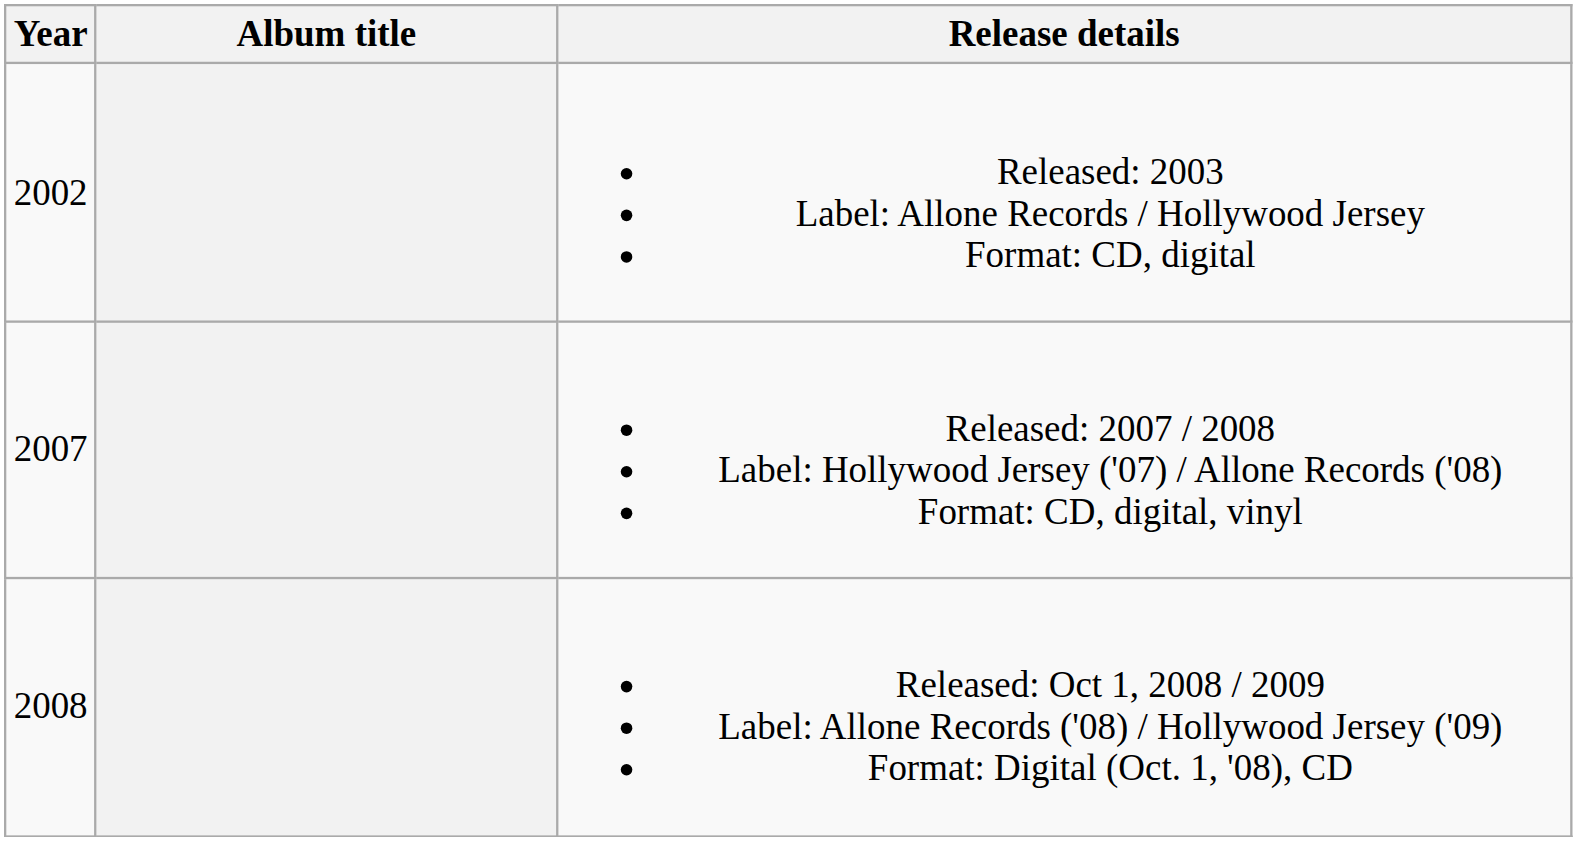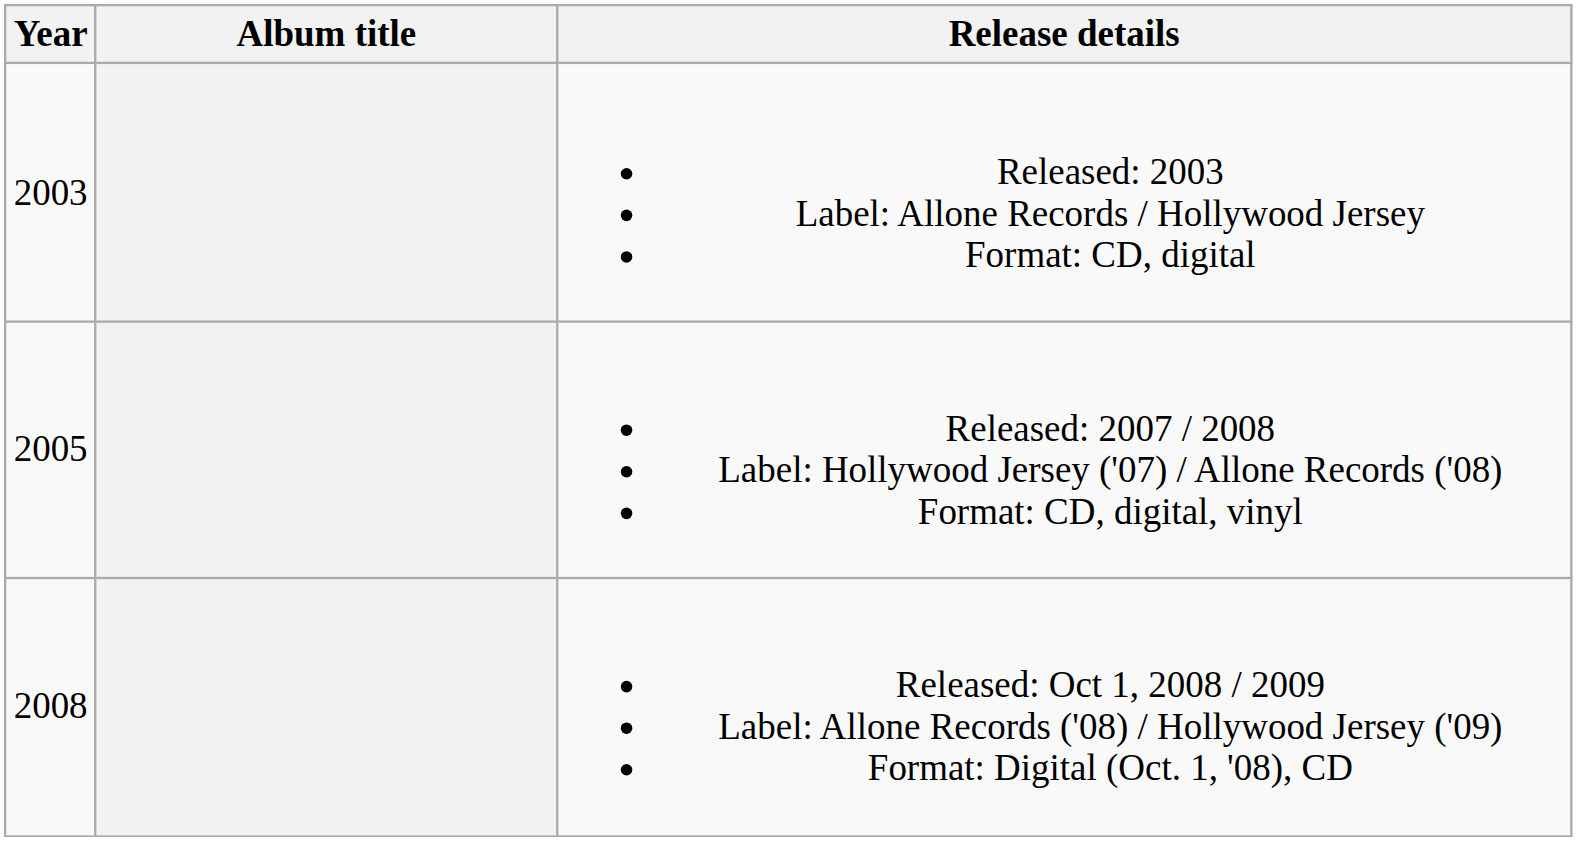(51, 191) 2002 -> (51, 191) 2003
(51, 449) 2007 -> (51, 449) 2005
